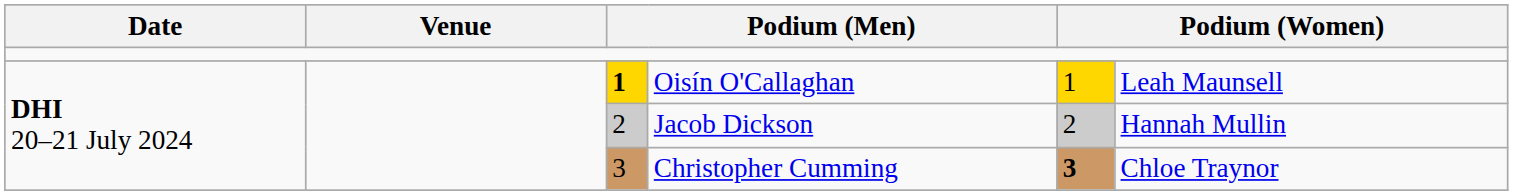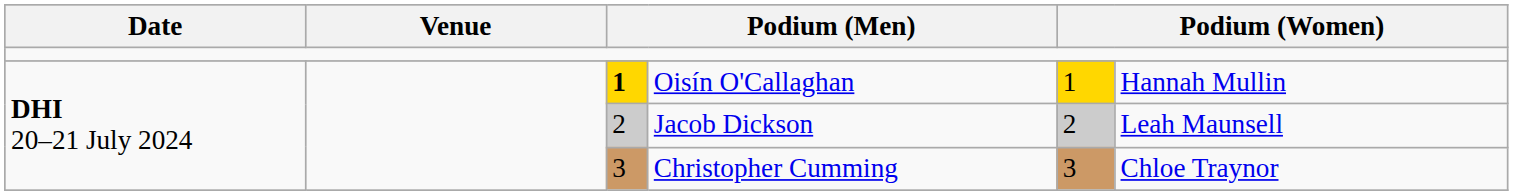(1202, 81) Leah Maunsell -> (1203, 81) Hannah Mullin
(1203, 124) Hannah Mullin -> (1202, 124) Leah Maunsell
(1070, 168) bold -> (1070, 168) normal
